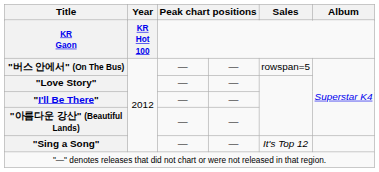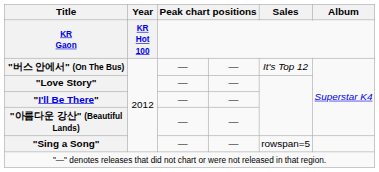(286, 67) rowspan=5 -> (286, 67) It's Top 12
(286, 143) It's Top 12 -> (286, 143) rowspan=5
